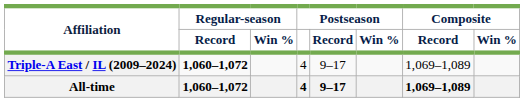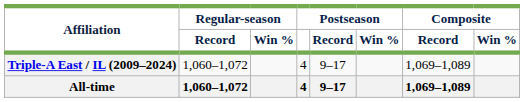(215, 65) bold -> (215, 65) normal
